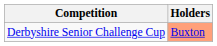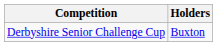(188, 32) lightsalmon background -> (188, 32) no background
